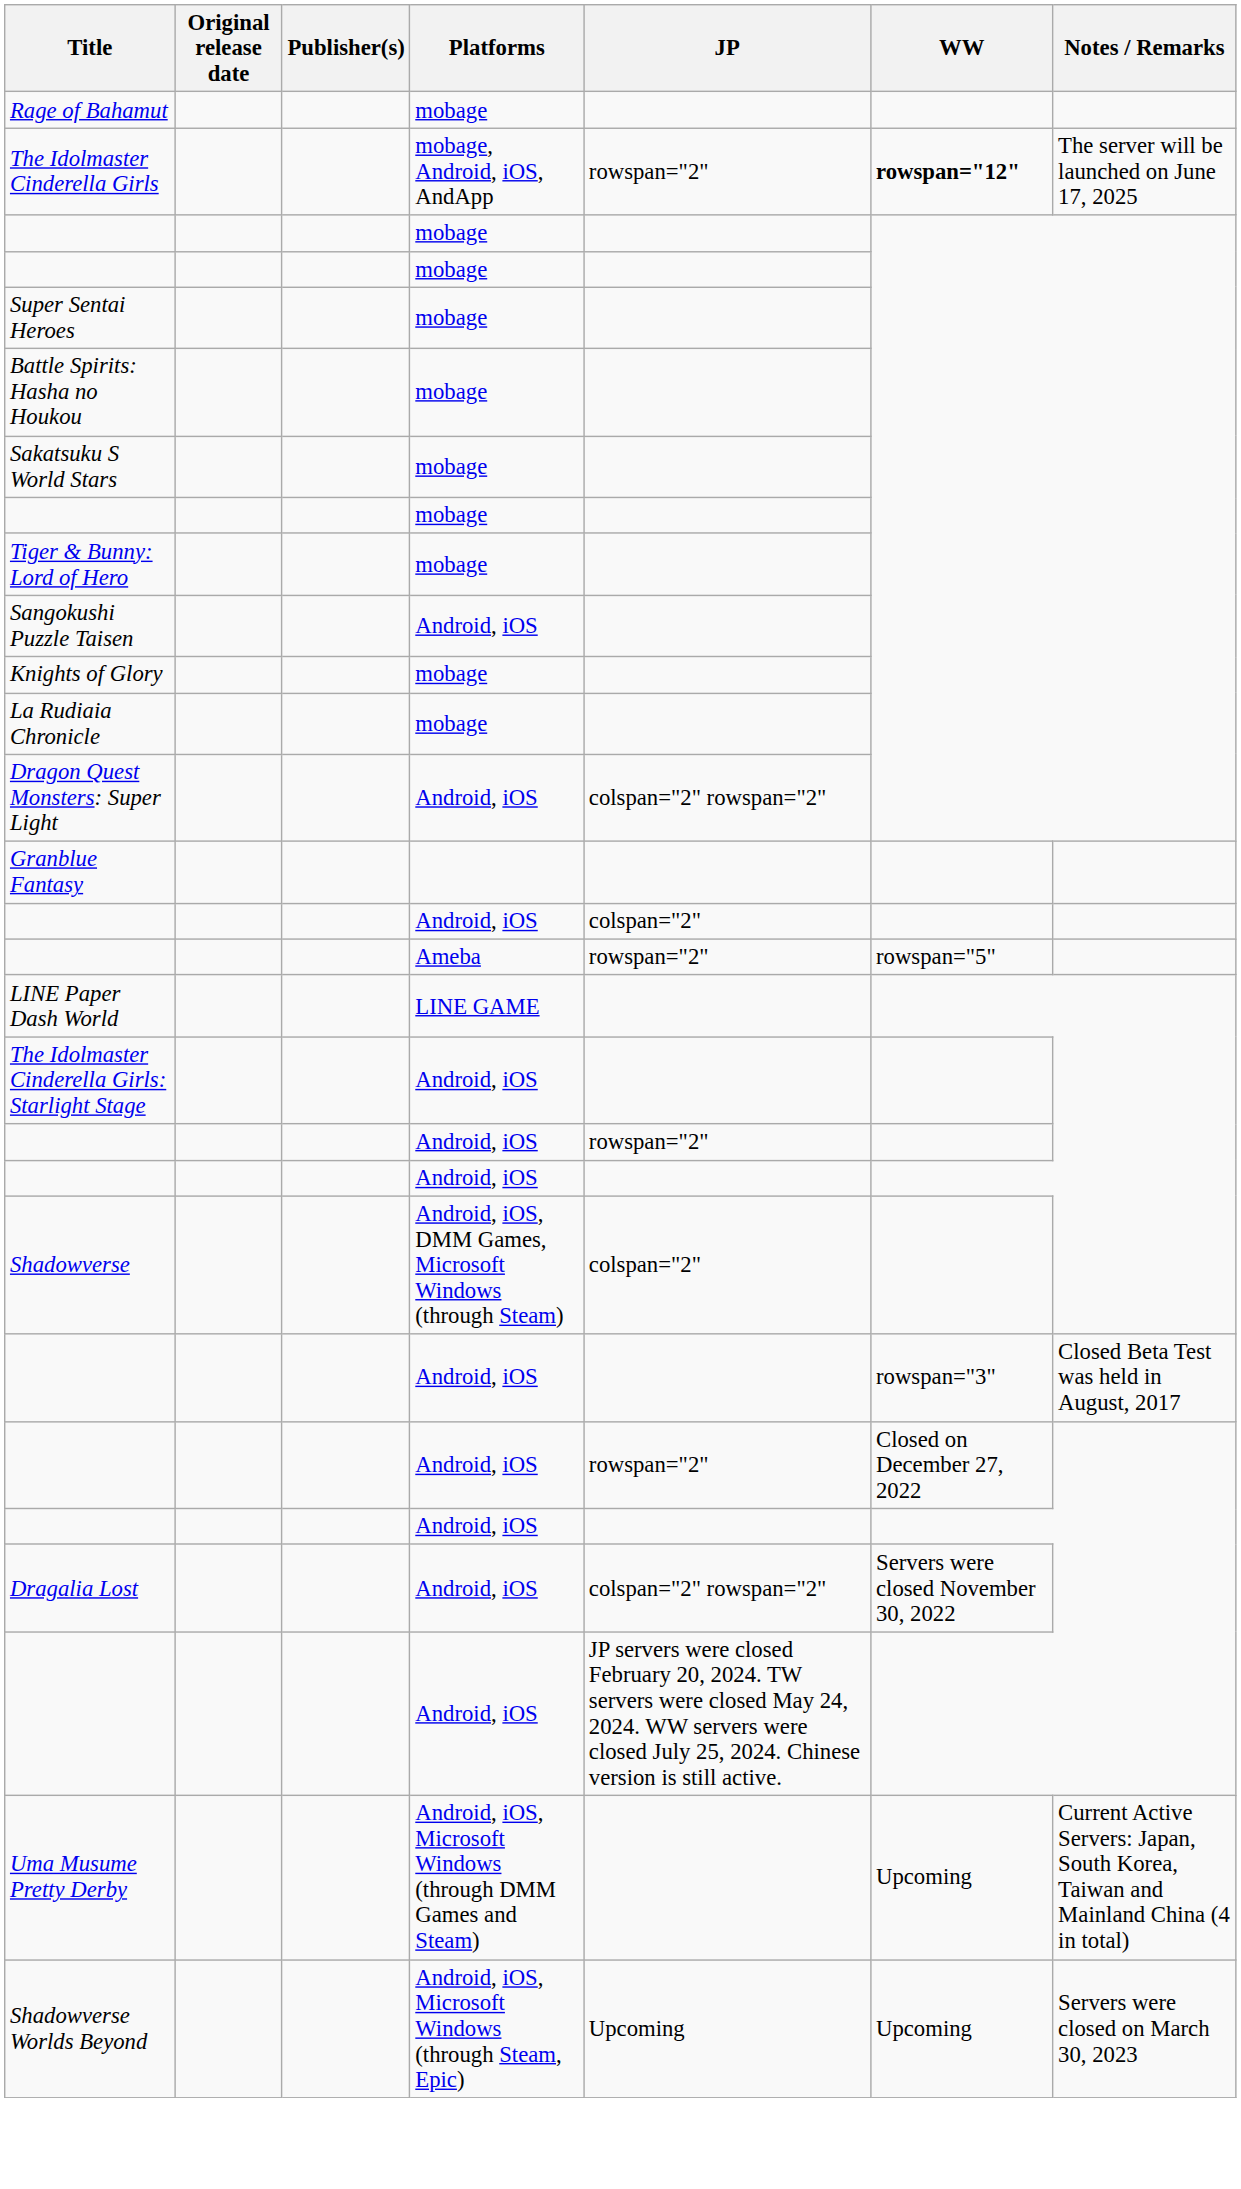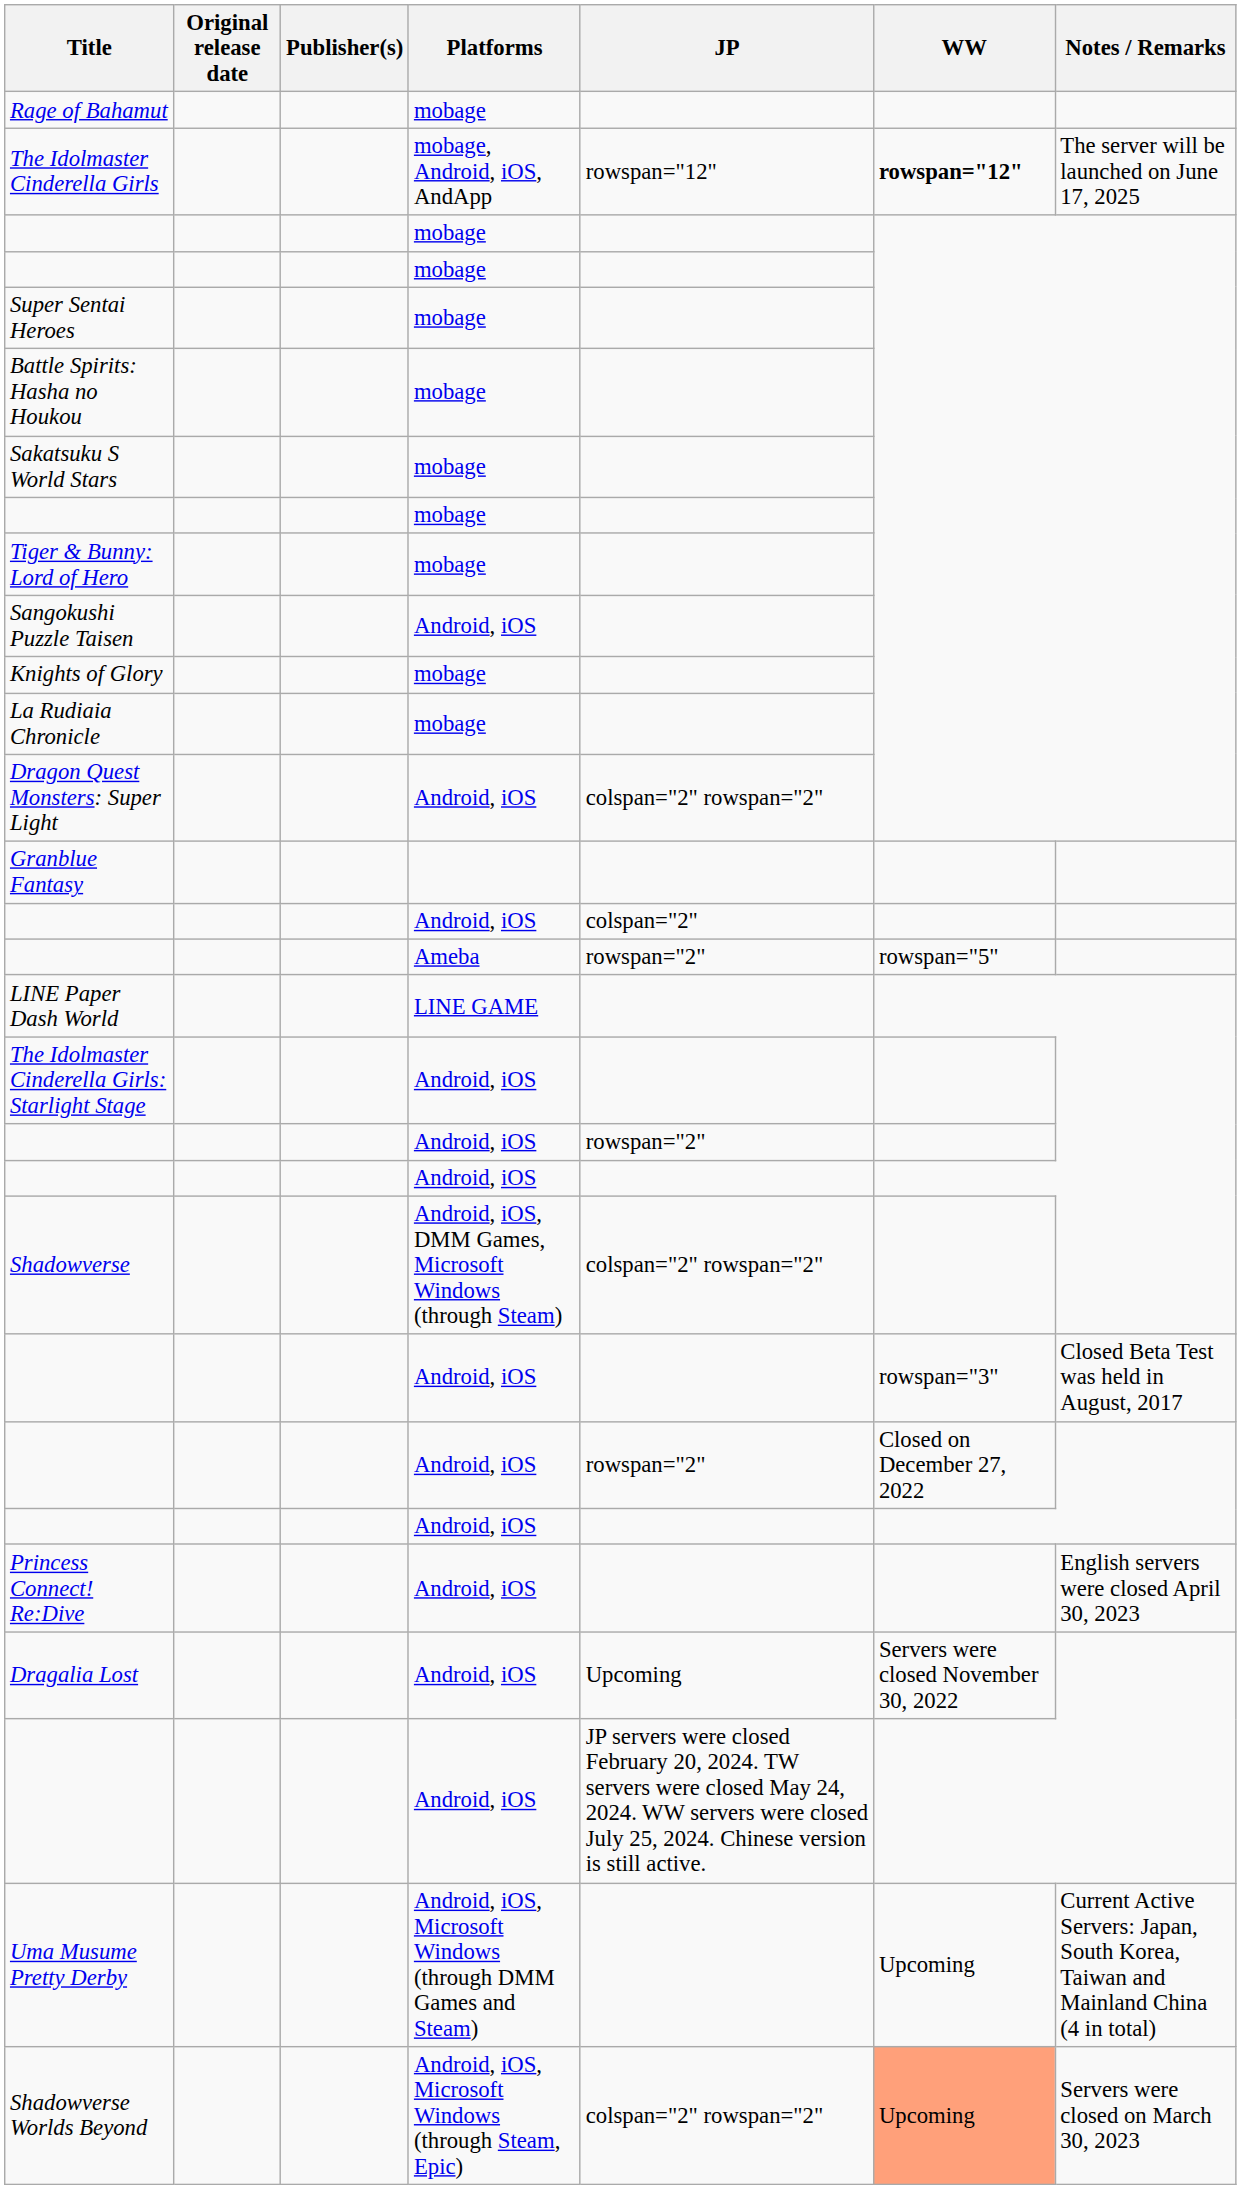(649, 171) rowspan="2" -> (651, 171) rowspan="12"
(645, 1264) colspan="2" -> (704, 1264) colspan="2" rowspan="2"
+ row: (52, 1587)
(708, 1587) colspan="2" rowspan="2" -> (634, 1675) Upcoming
(637, 2028) Upcoming -> (704, 2115) colspan="2" rowspan="2"
(924, 2028) no background -> (927, 2115) lightsalmon background
